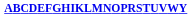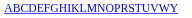(96, 8) bold -> (91, 8) normal
